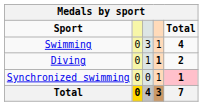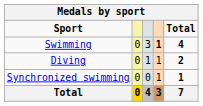(159, 45) normal -> (159, 45) bold
(159, 61) bold -> (159, 61) normal
(181, 77) pink background -> (181, 77) no background
